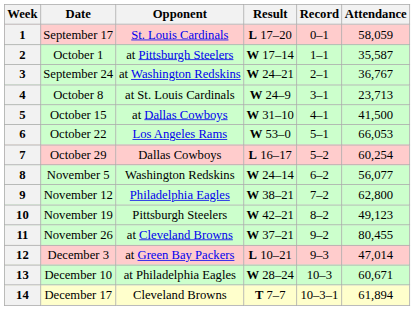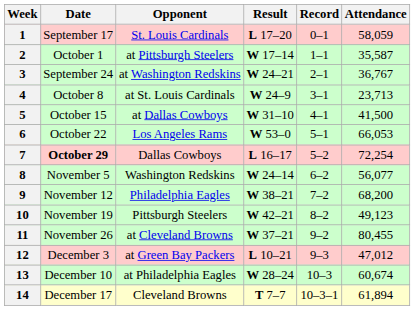(78, 154) normal -> (78, 154) bold
(376, 154) 60,254 -> (376, 154) 72,254
(376, 194) 62,800 -> (376, 194) 68,200
(376, 255) 47,014 -> (376, 255) 47,012
(376, 275) 60,671 -> (376, 275) 60,674
